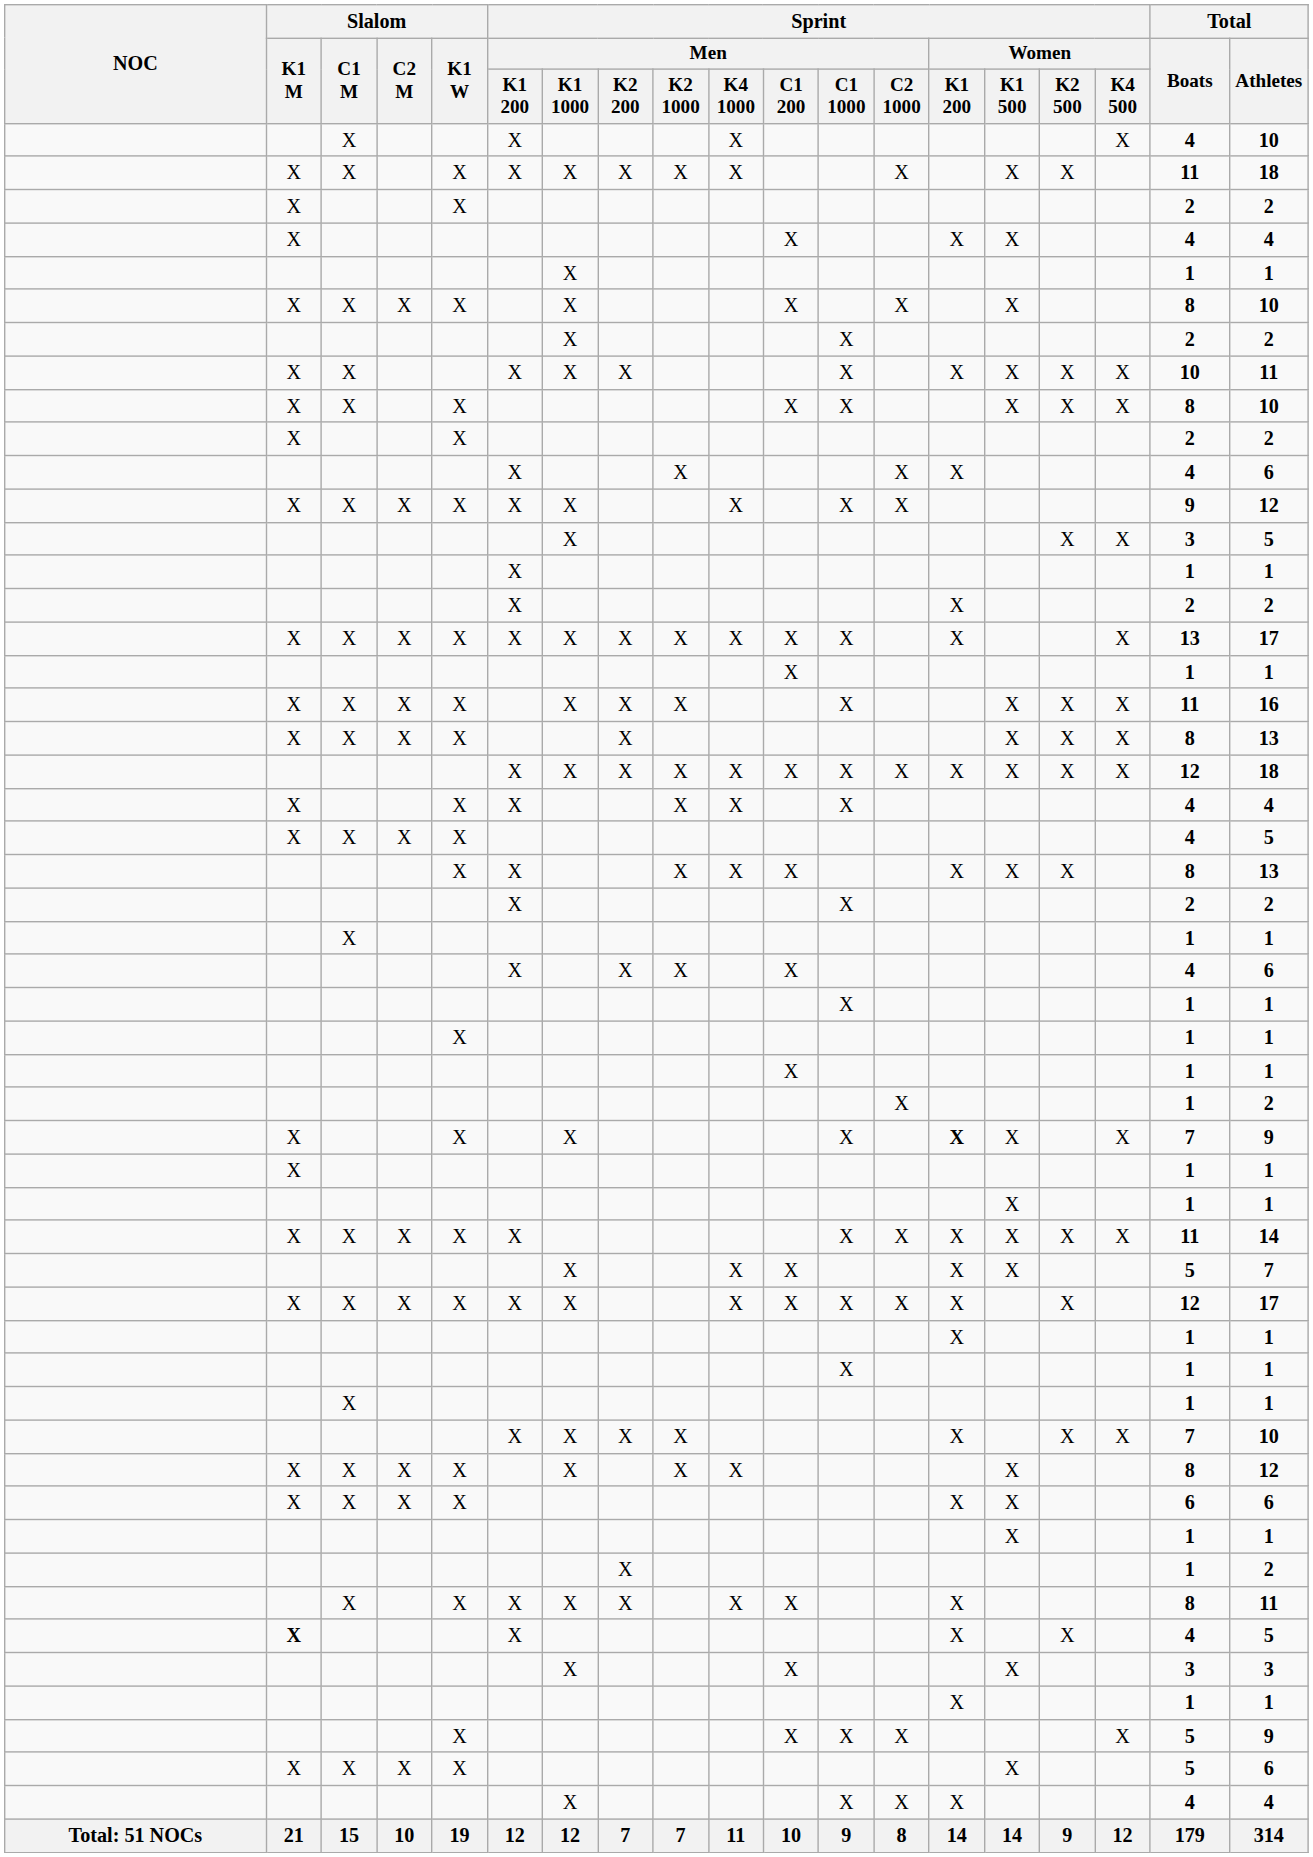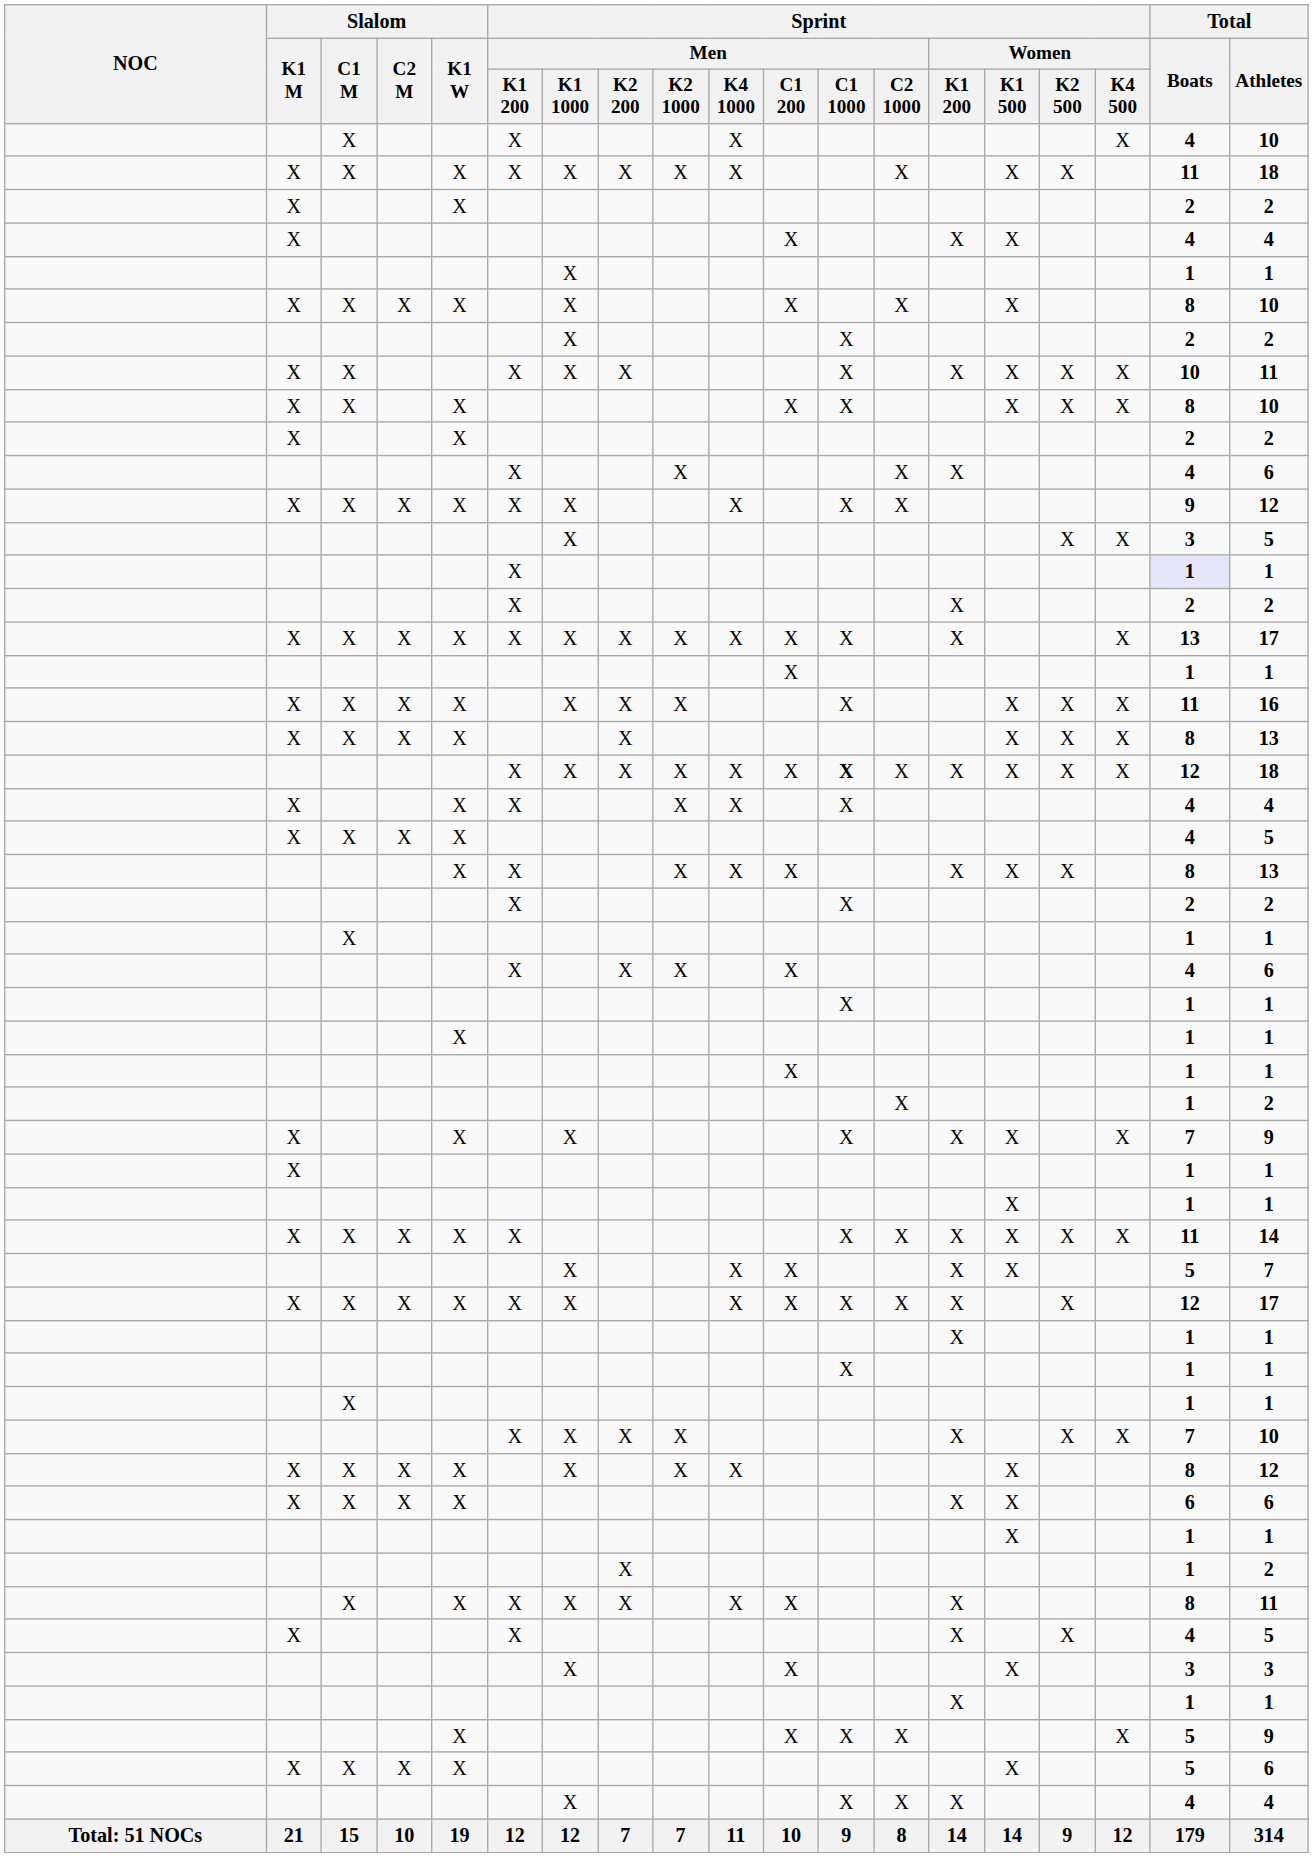(1190, 572) no background -> (1190, 572) lavender background
(846, 771) normal -> (846, 771) bold
(957, 1137) bold -> (957, 1137) normal
(294, 1636) bold -> (294, 1636) normal
